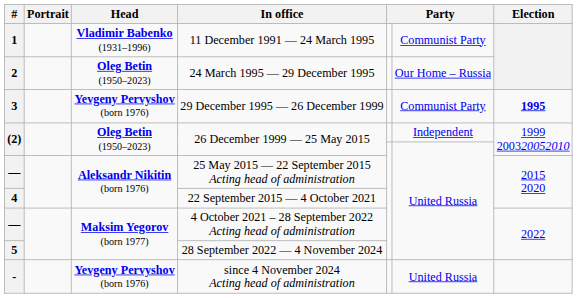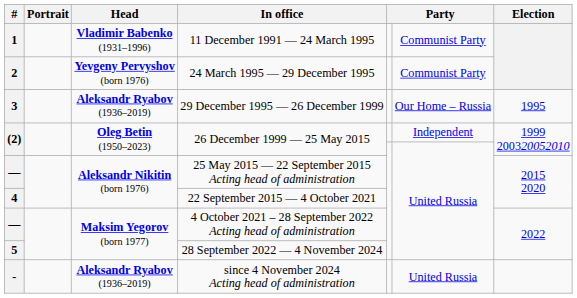(125, 73) Oleg Betin (1950–2023) -> (125, 73) Yevgeny Pervyshov (born 1976)
(443, 73) Our Home – Russia -> (443, 73) Communist Party
(125, 106) Yevgeny Pervyshov (born 1976) -> (125, 106) Aleksandr Ryabov (1936–2019)
(443, 106) Communist Party -> (443, 106) Our Home – Russia
(533, 106) bold -> (533, 106) normal
(125, 276) Yevgeny Pervyshov (born 1976) -> (125, 276) Aleksandr Ryabov (1936–2019)
